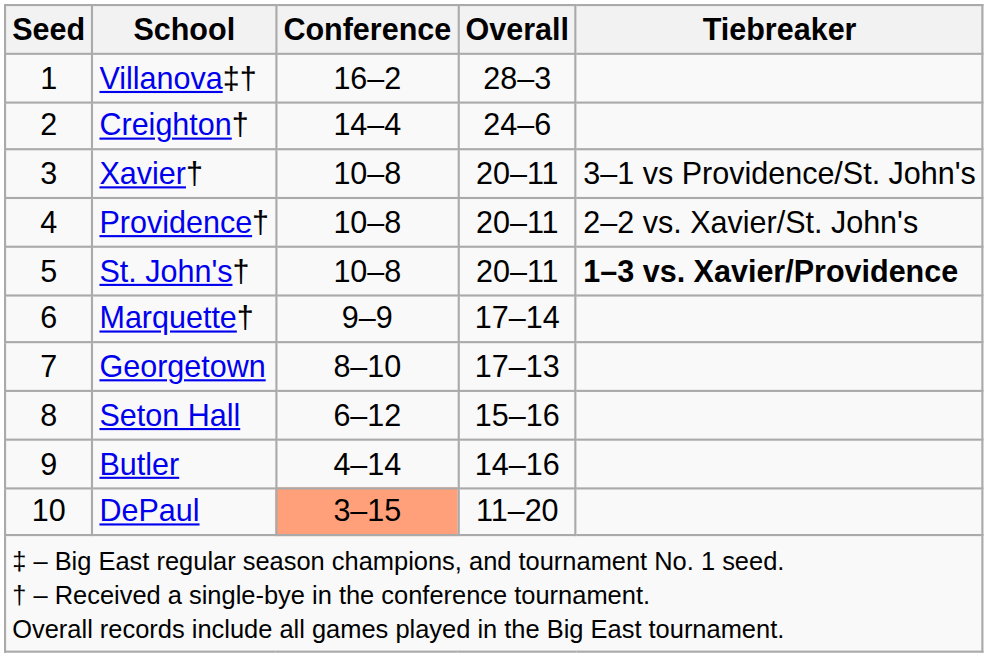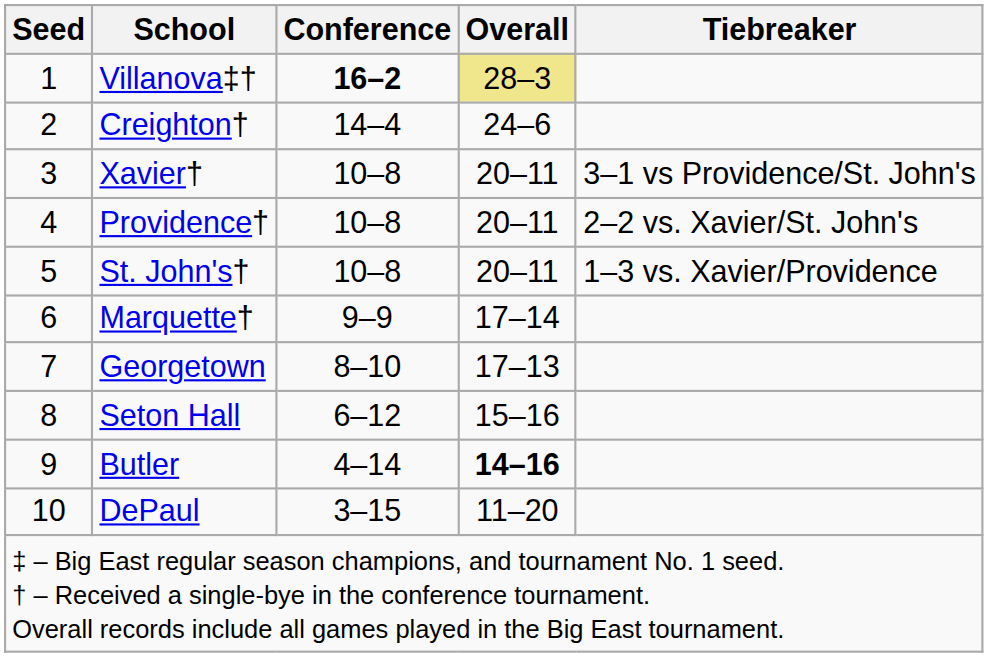(367, 78) normal -> (367, 78) bold
(517, 78) no background -> (517, 78) khaki background
(771, 271) bold -> (761, 271) normal
(517, 464) normal -> (517, 464) bold
(367, 512) lightsalmon background -> (367, 512) no background
